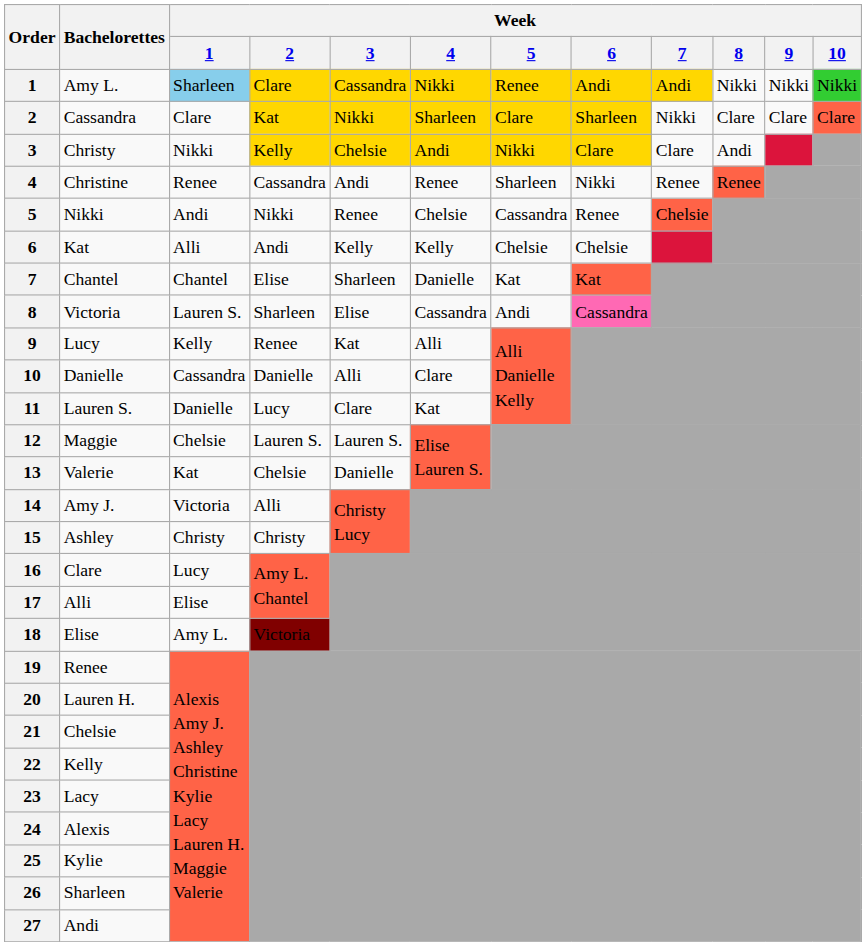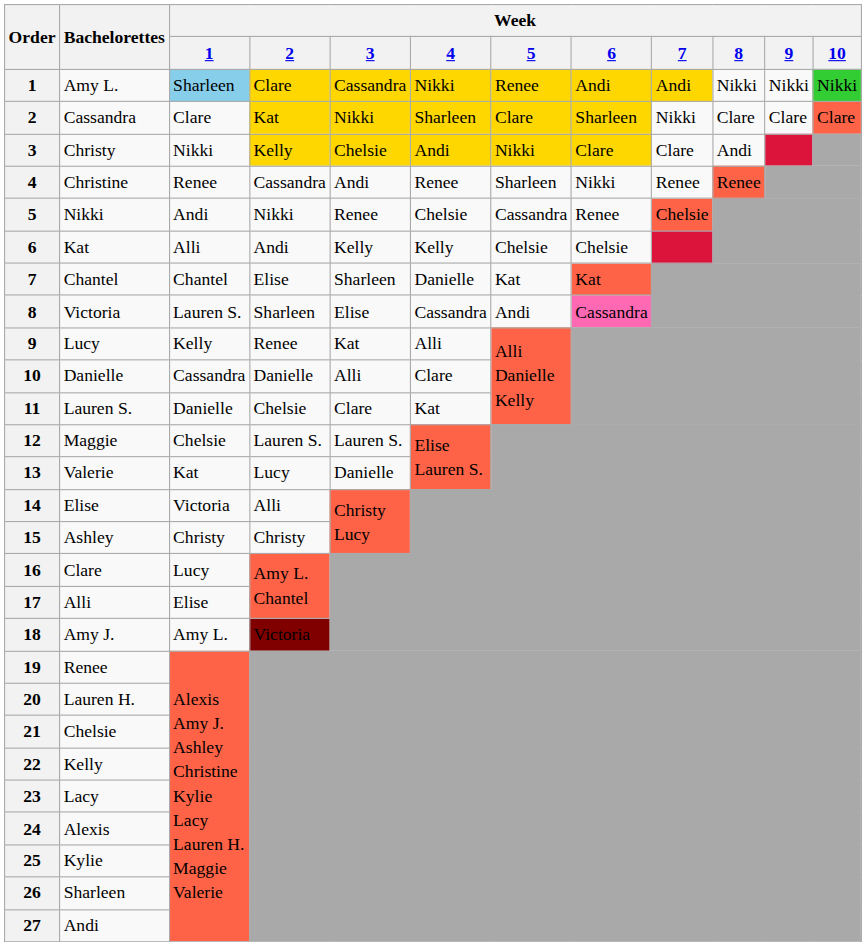(272, 408) Lucy -> (280, 408) Chelsie
(280, 473) Chelsie -> (272, 473) Lucy
(89, 505) Amy J. -> (81, 505) Elise
(81, 634) Elise -> (89, 634) Amy J.
